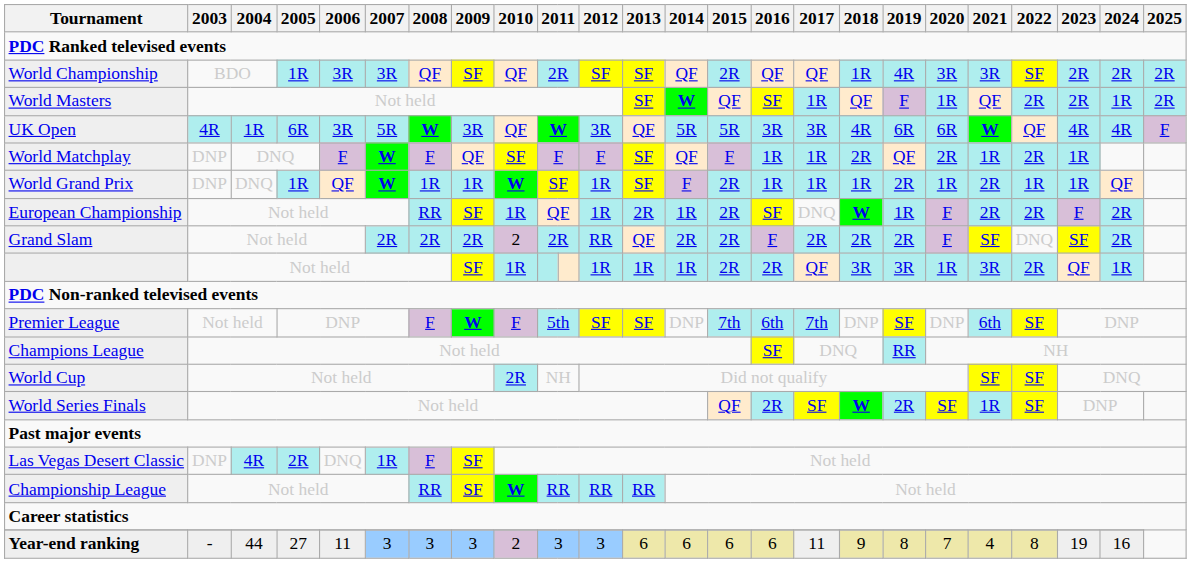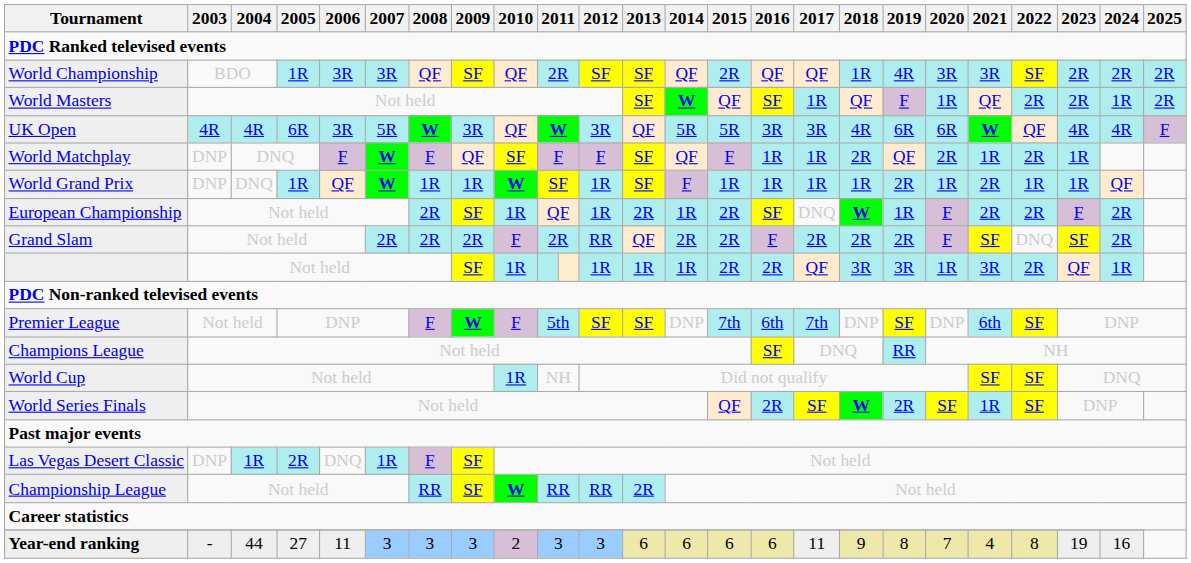(254, 128) 1R -> (254, 128) 4R
(729, 184) 2R -> (729, 184) 1R
(430, 211) RR -> (430, 211) 2R
(516, 239) 2 -> (516, 239) F
(516, 377) 2R -> (516, 377) 1R
(254, 460) 4R -> (254, 460) 1R
(644, 488) RR -> (644, 488) 2R
